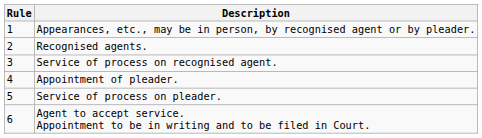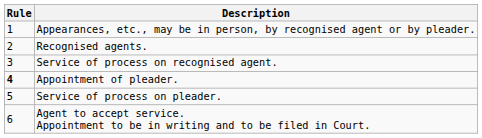(10, 80) normal -> (10, 80) bold
